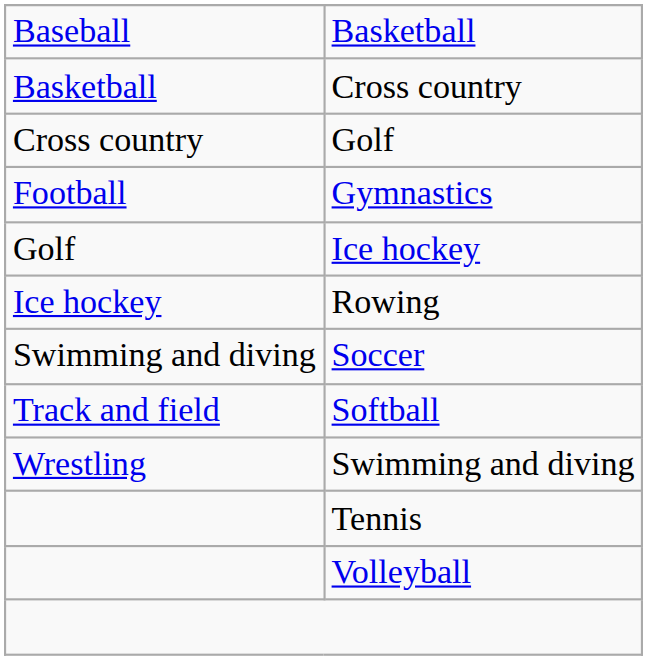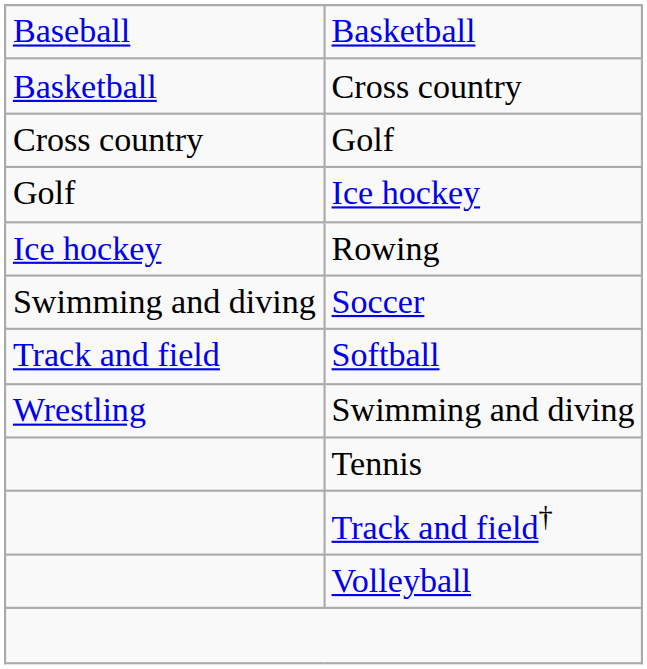- row: (412, 193)
+ row: (442, 522)
